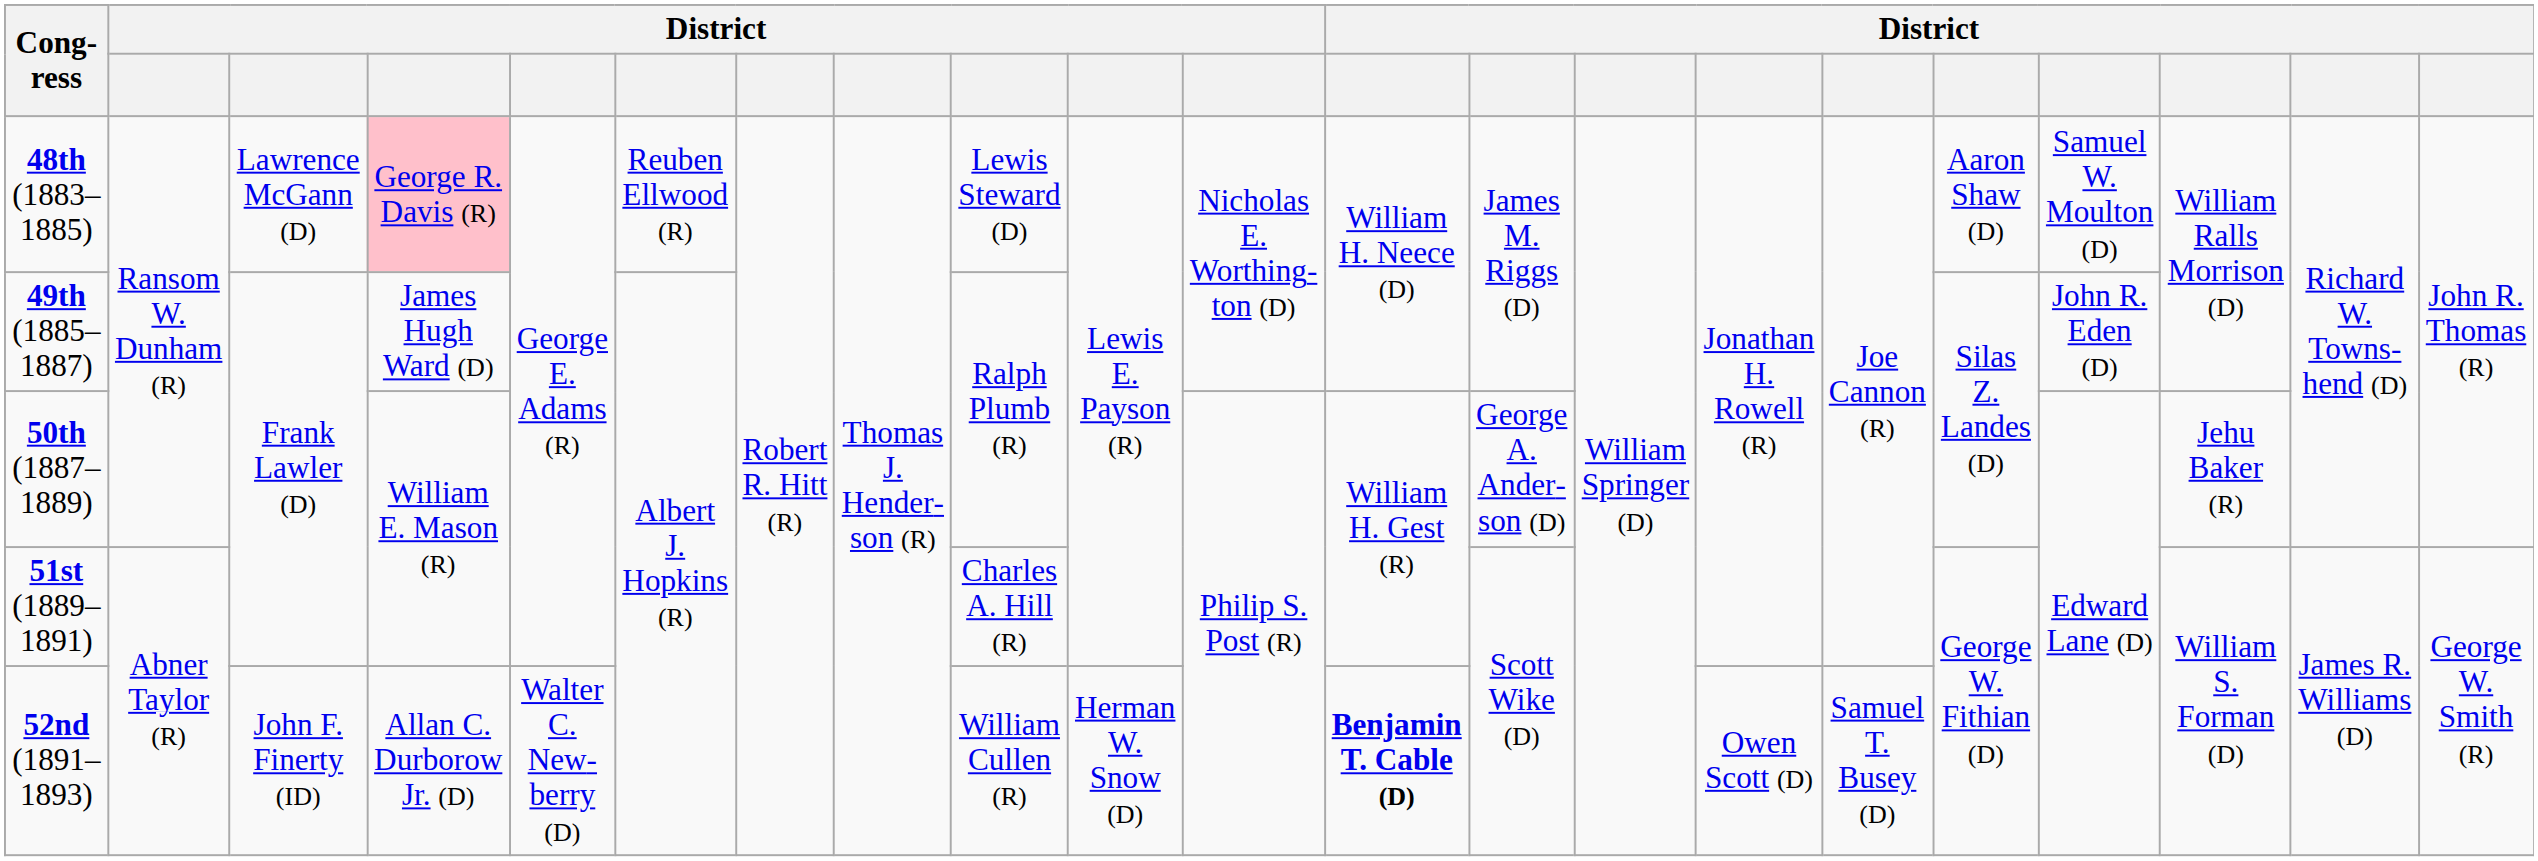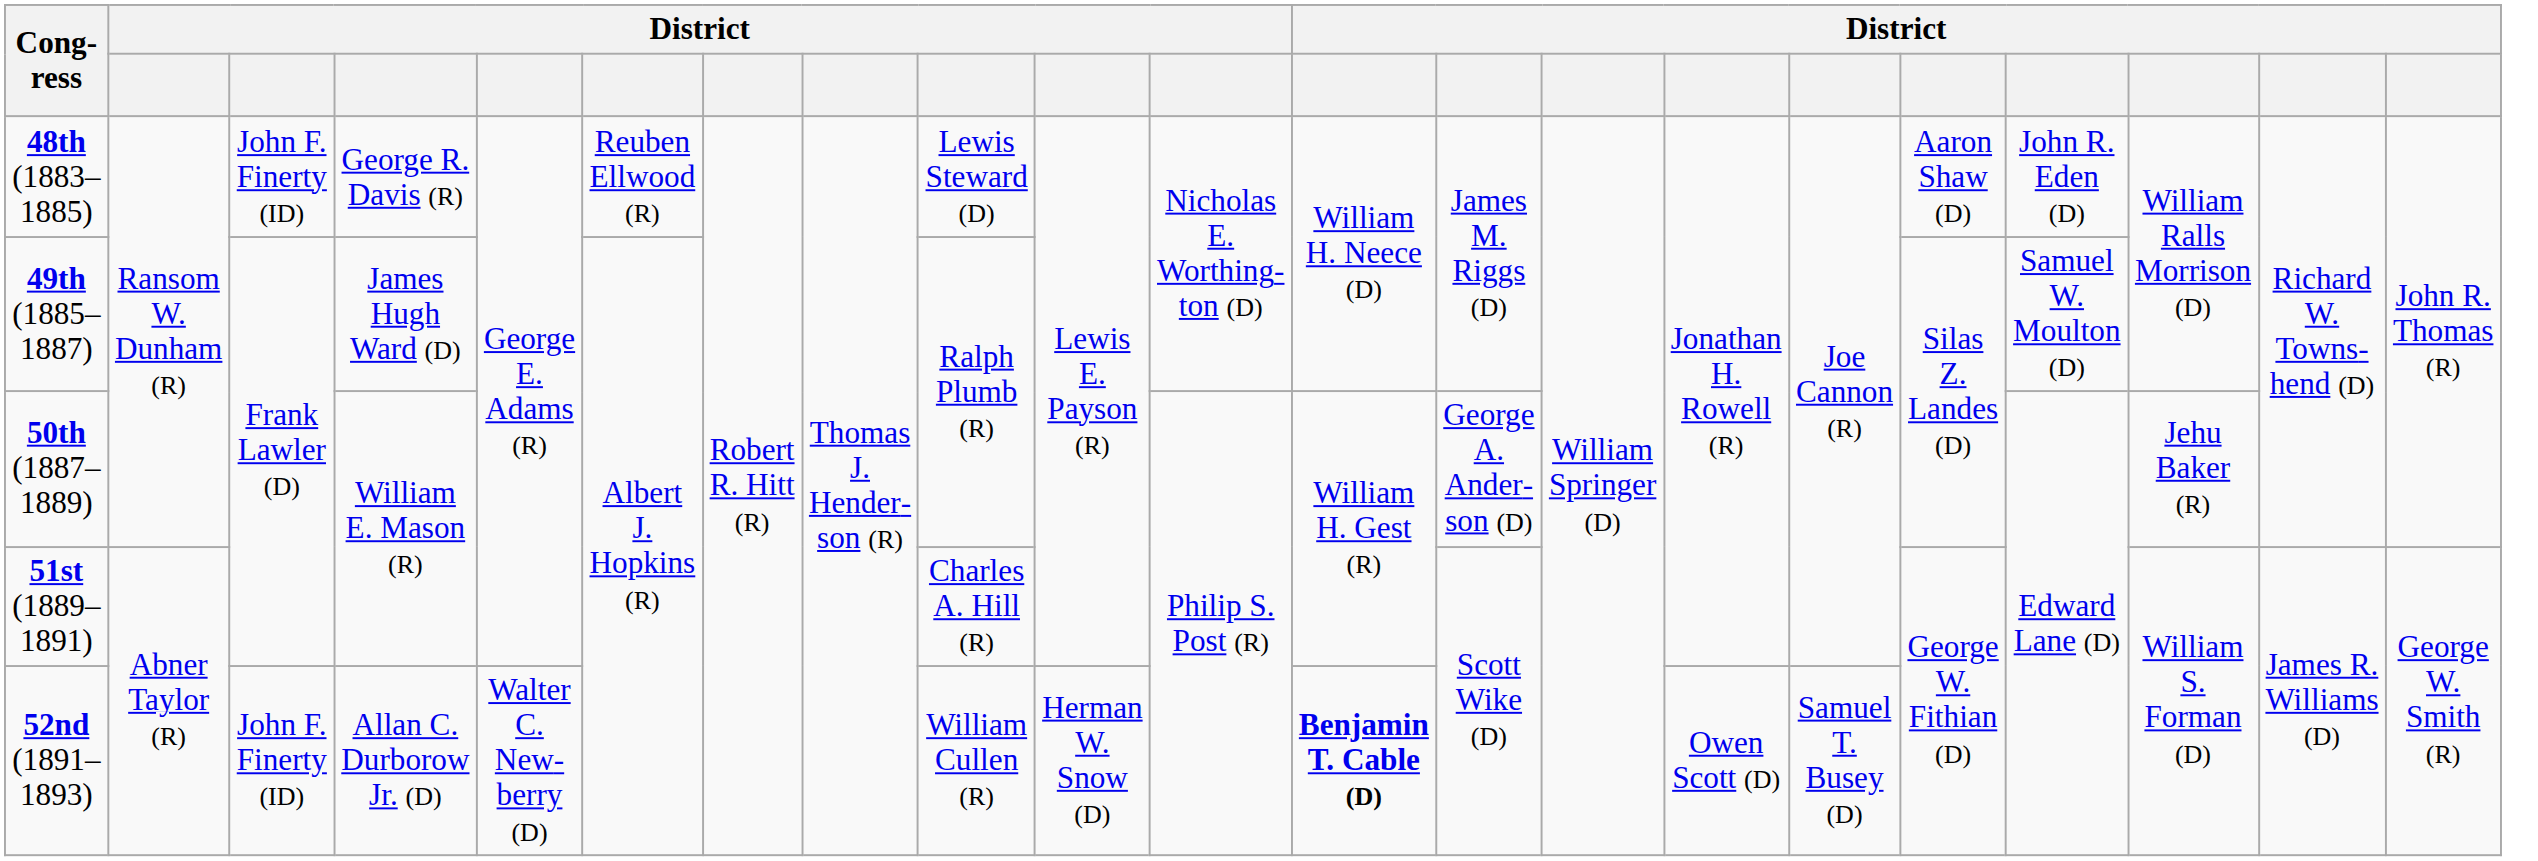(298, 193) Lawrence McGann (D) -> (282, 176) John F. Finerty (ID)
(438, 193) pink background -> (405, 176) no background
(2100, 193) Samuel W. Moulton (D) -> (2067, 176) John R. Eden (D)
(2100, 331) John R. Eden (D) -> (2067, 313) Samuel W. Moulton (D)
